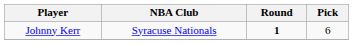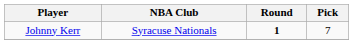(328, 30) 6 -> (328, 30) 7
